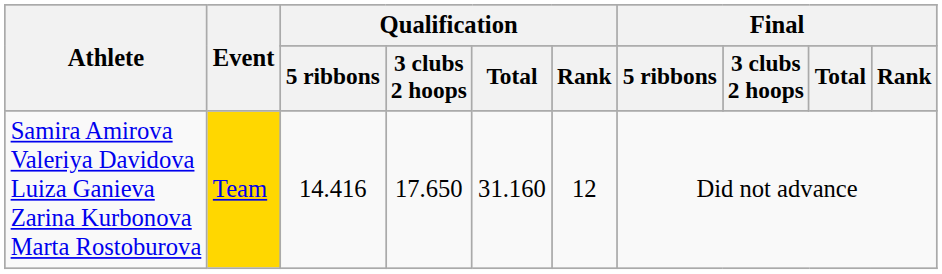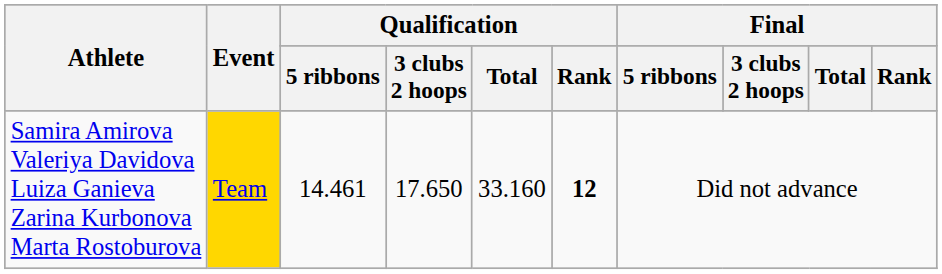(333, 189) 14.416 -> (333, 189) 14.461
(512, 189) 31.160 -> (512, 189) 33.160
(584, 189) normal -> (584, 189) bold
